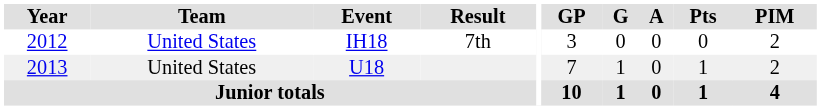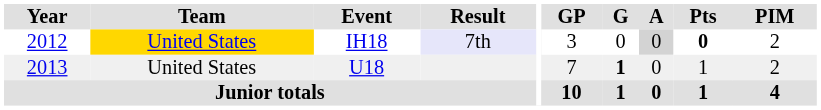(202, 41) no background -> (202, 41) gold background
(478, 41) no background -> (478, 41) lavender background
(656, 41) no background -> (656, 41) lightgrey background
(703, 41) normal -> (703, 41) bold
(621, 67) normal -> (621, 67) bold
